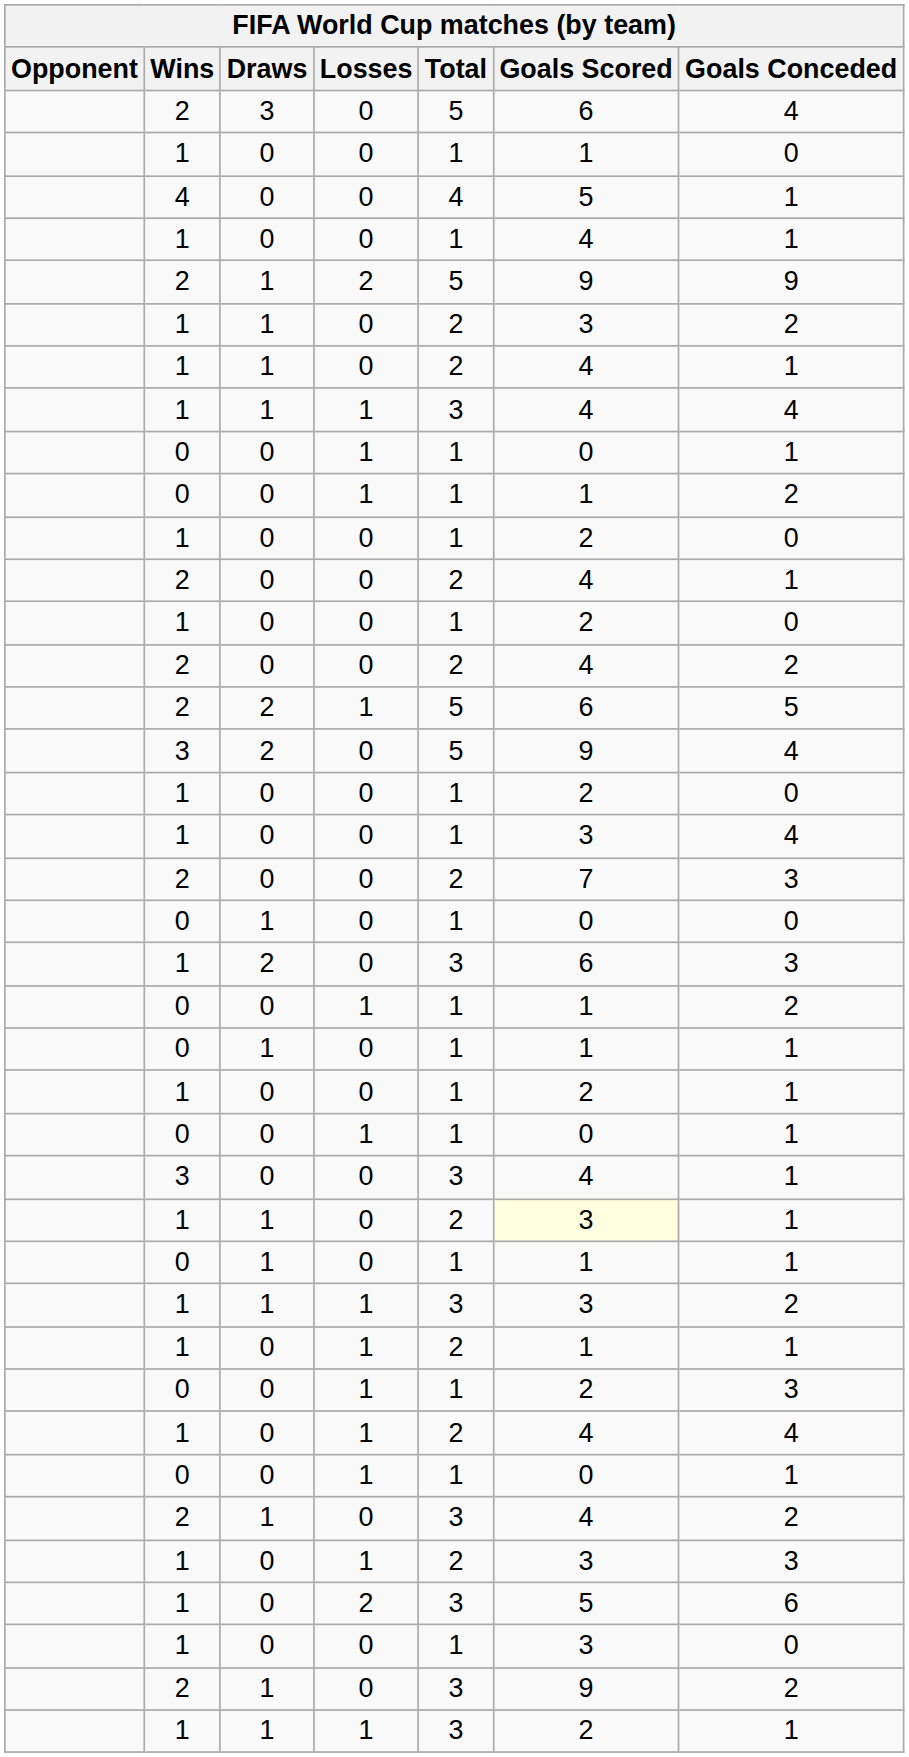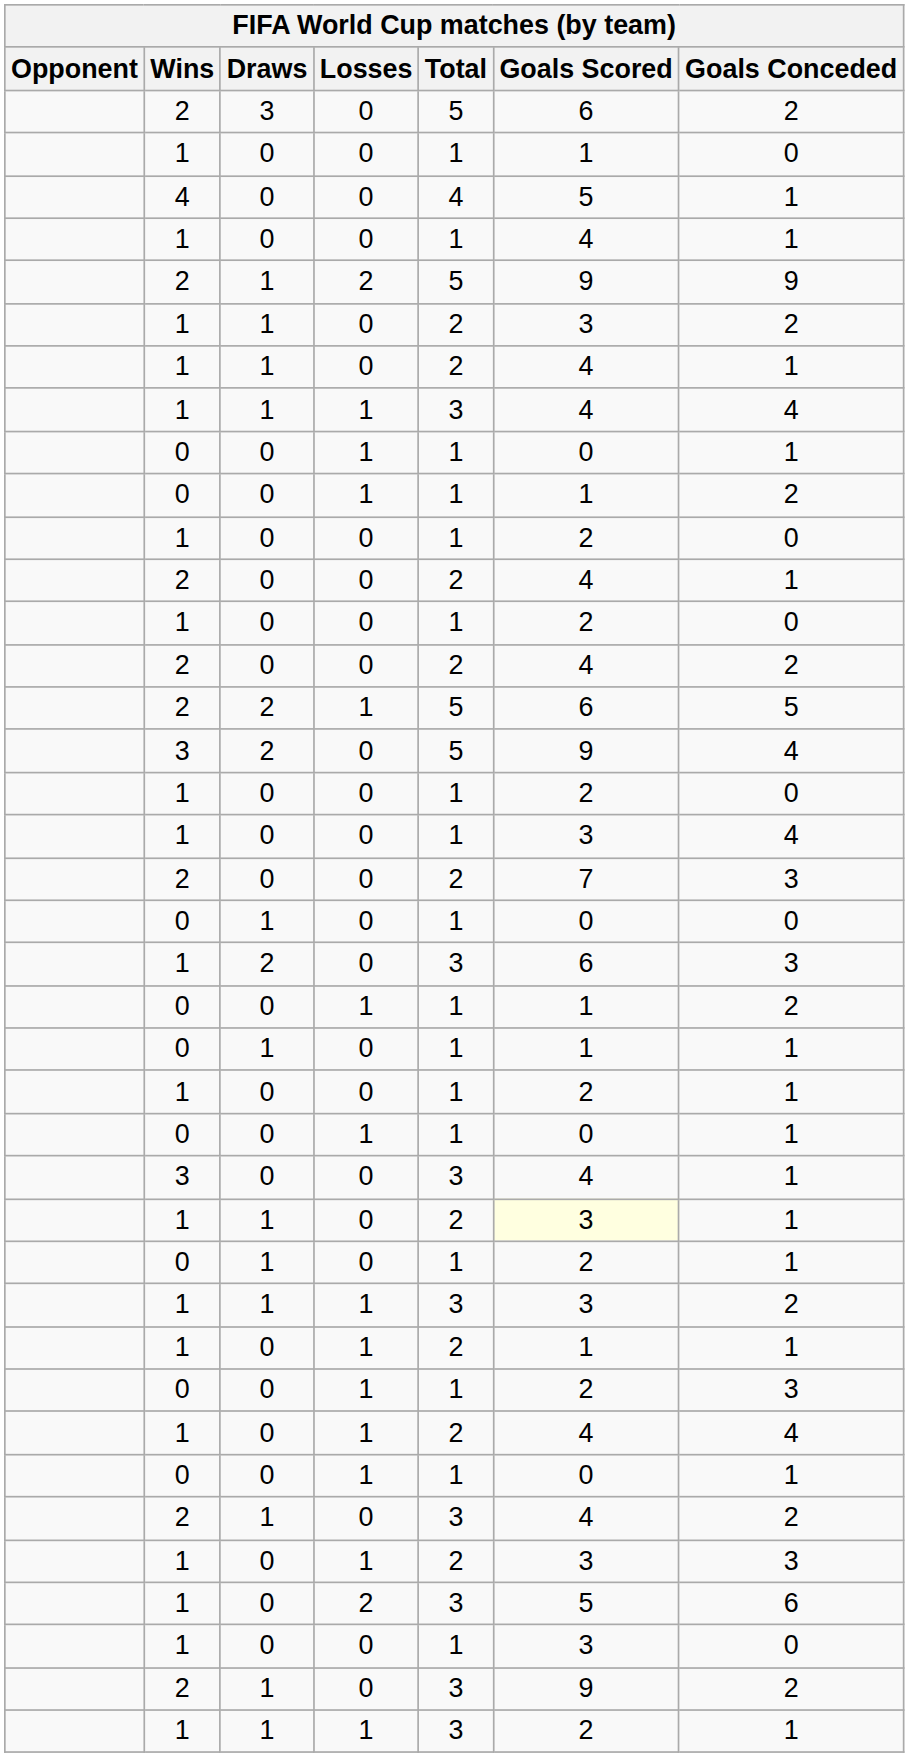(791, 111) 4 -> (791, 111) 2
(586, 1262) 1 -> (586, 1262) 2
